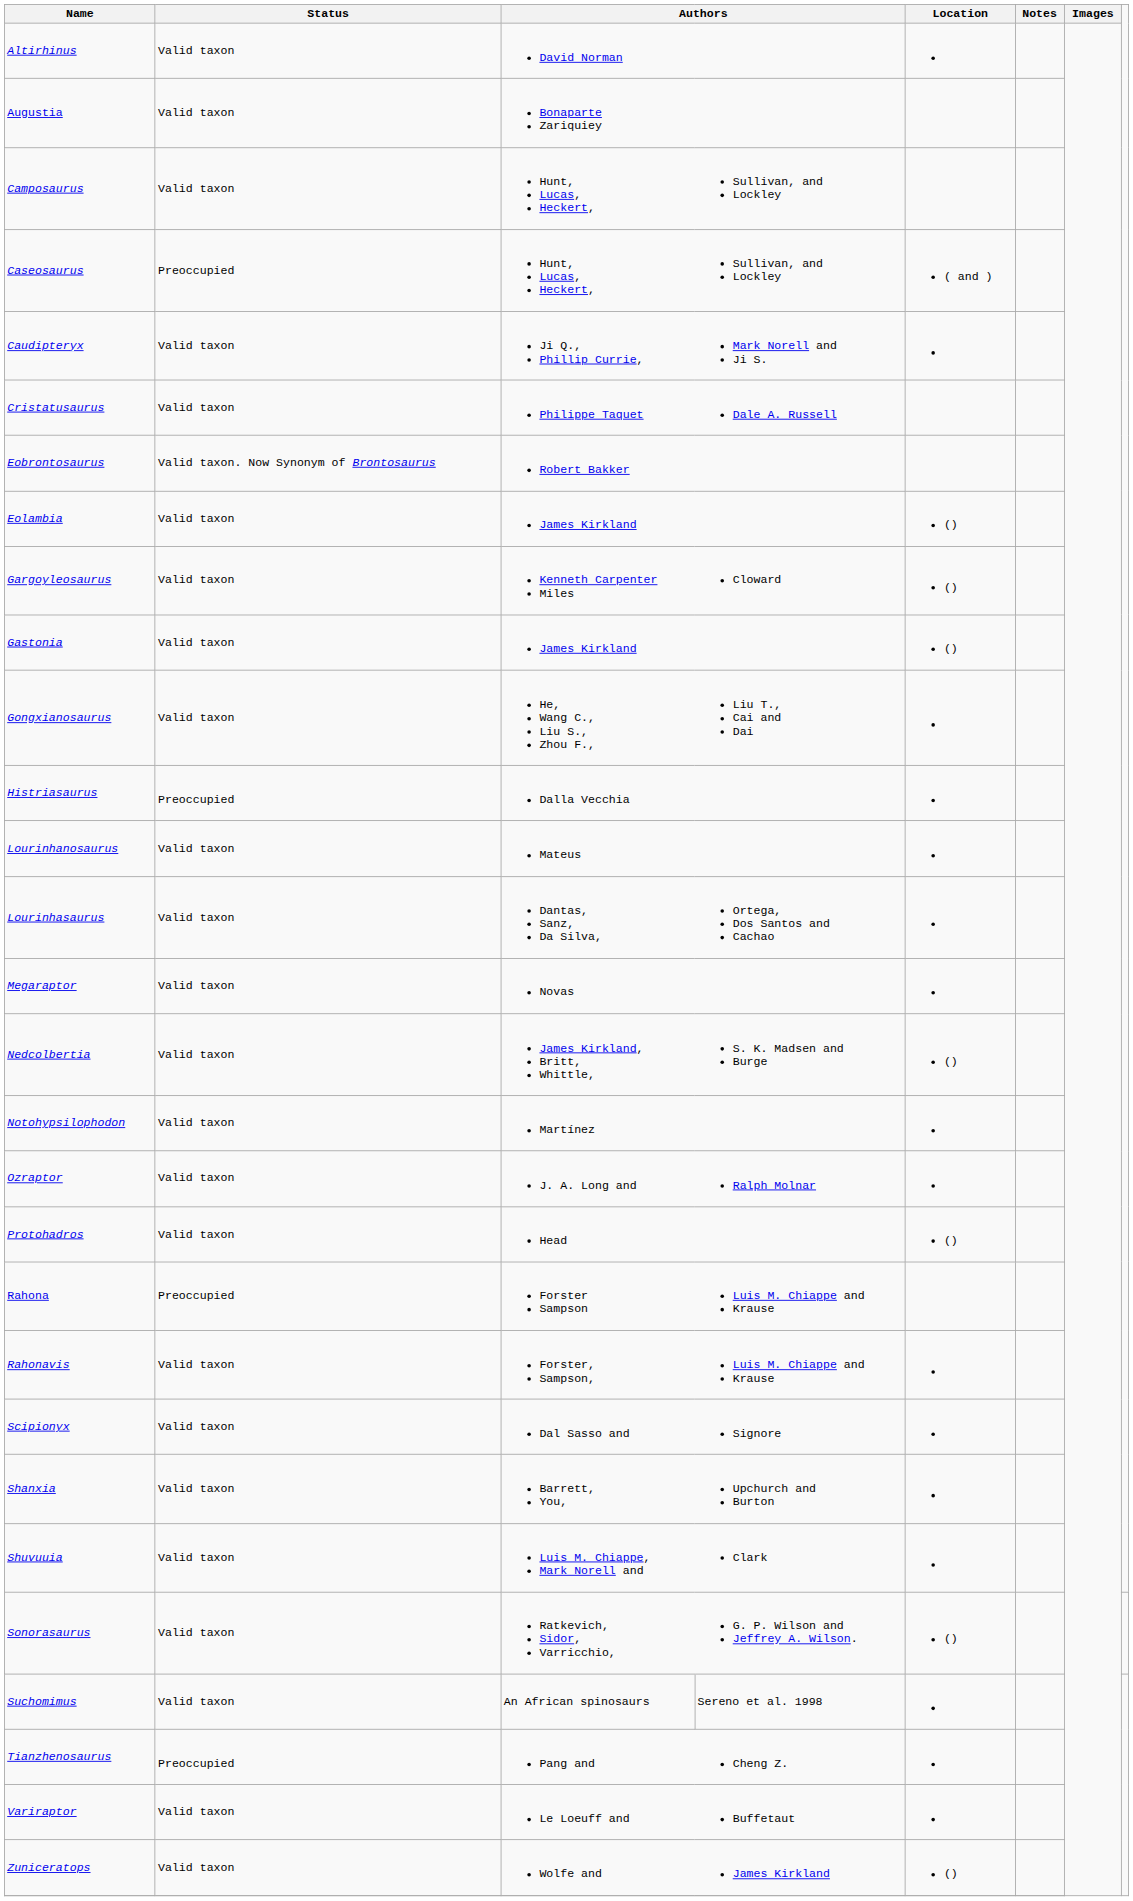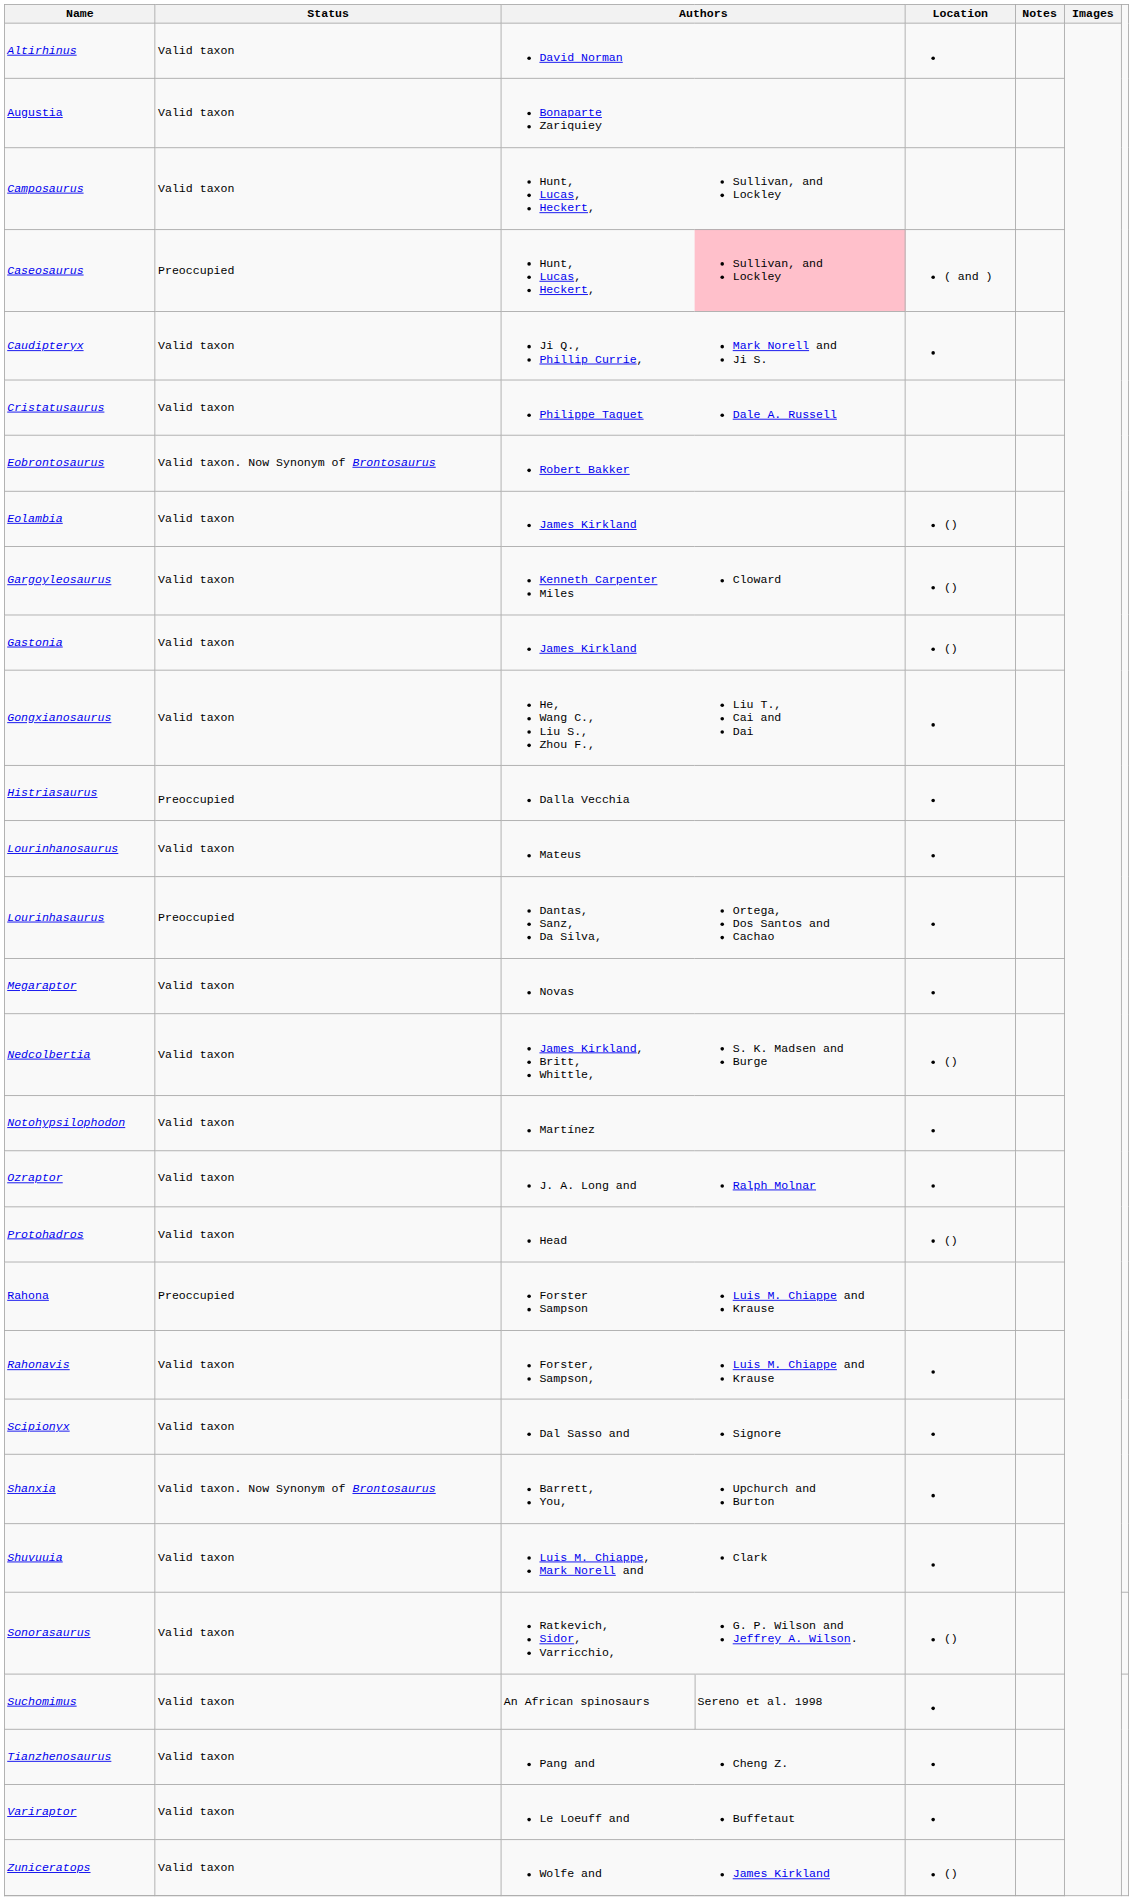(800, 270) no background -> (800, 270) pink background
(196, 917) Valid taxon -> (196, 917) Preoccupied
(196, 1489) Valid taxon -> (297, 1489) Valid taxon. Now Synonym of Brontosaurus
(196, 1764) Preoccupied -> (196, 1757) Valid taxon
